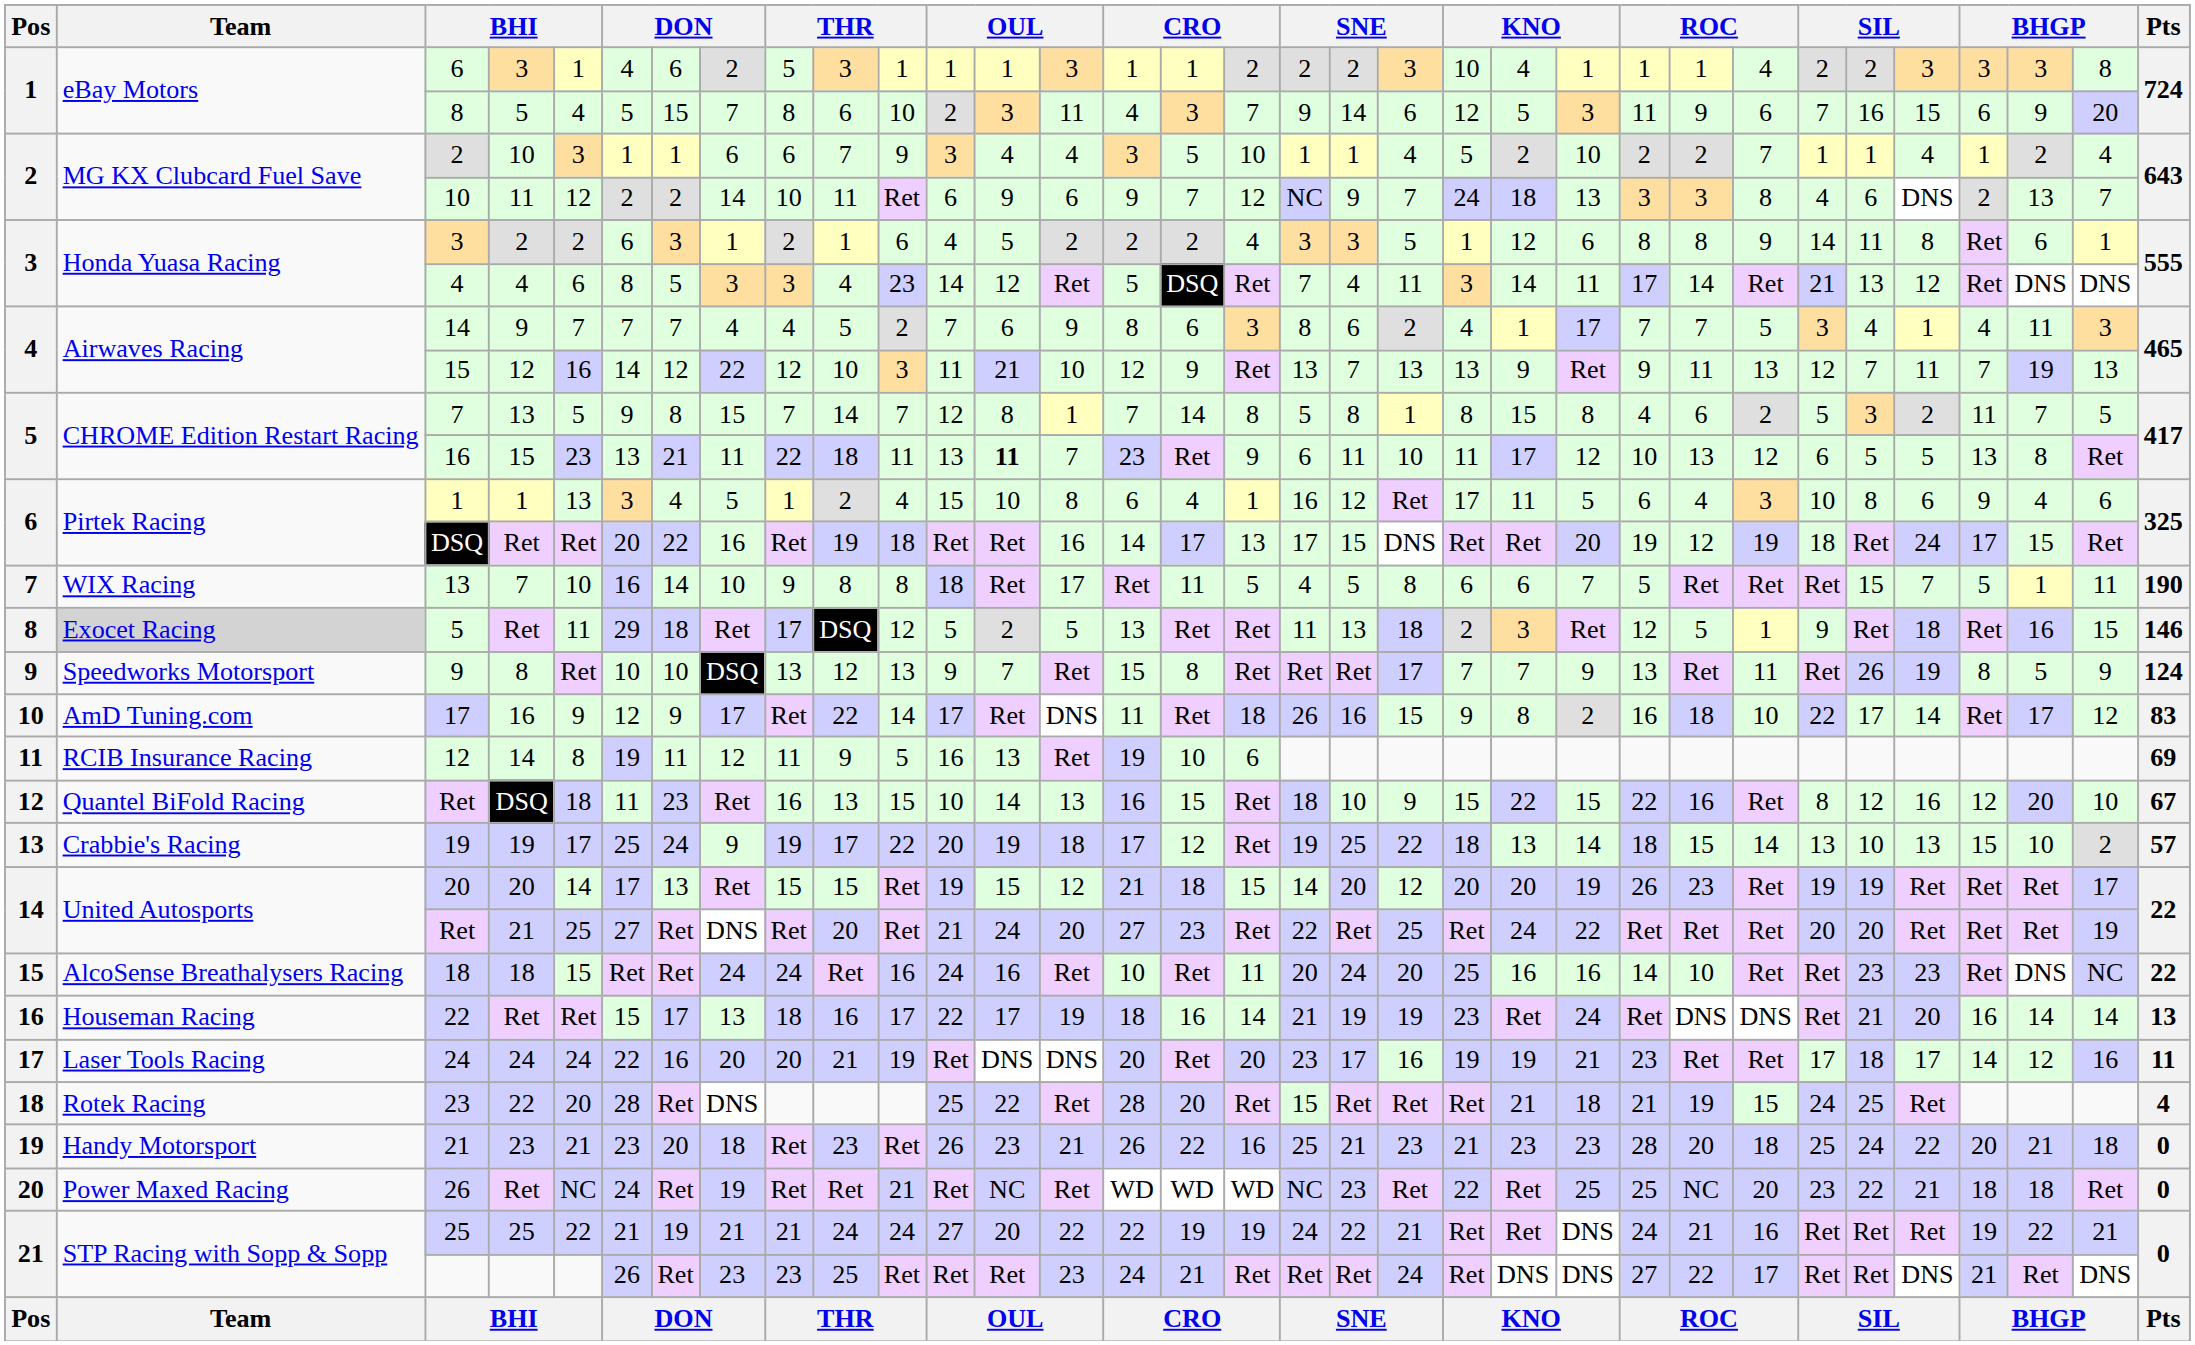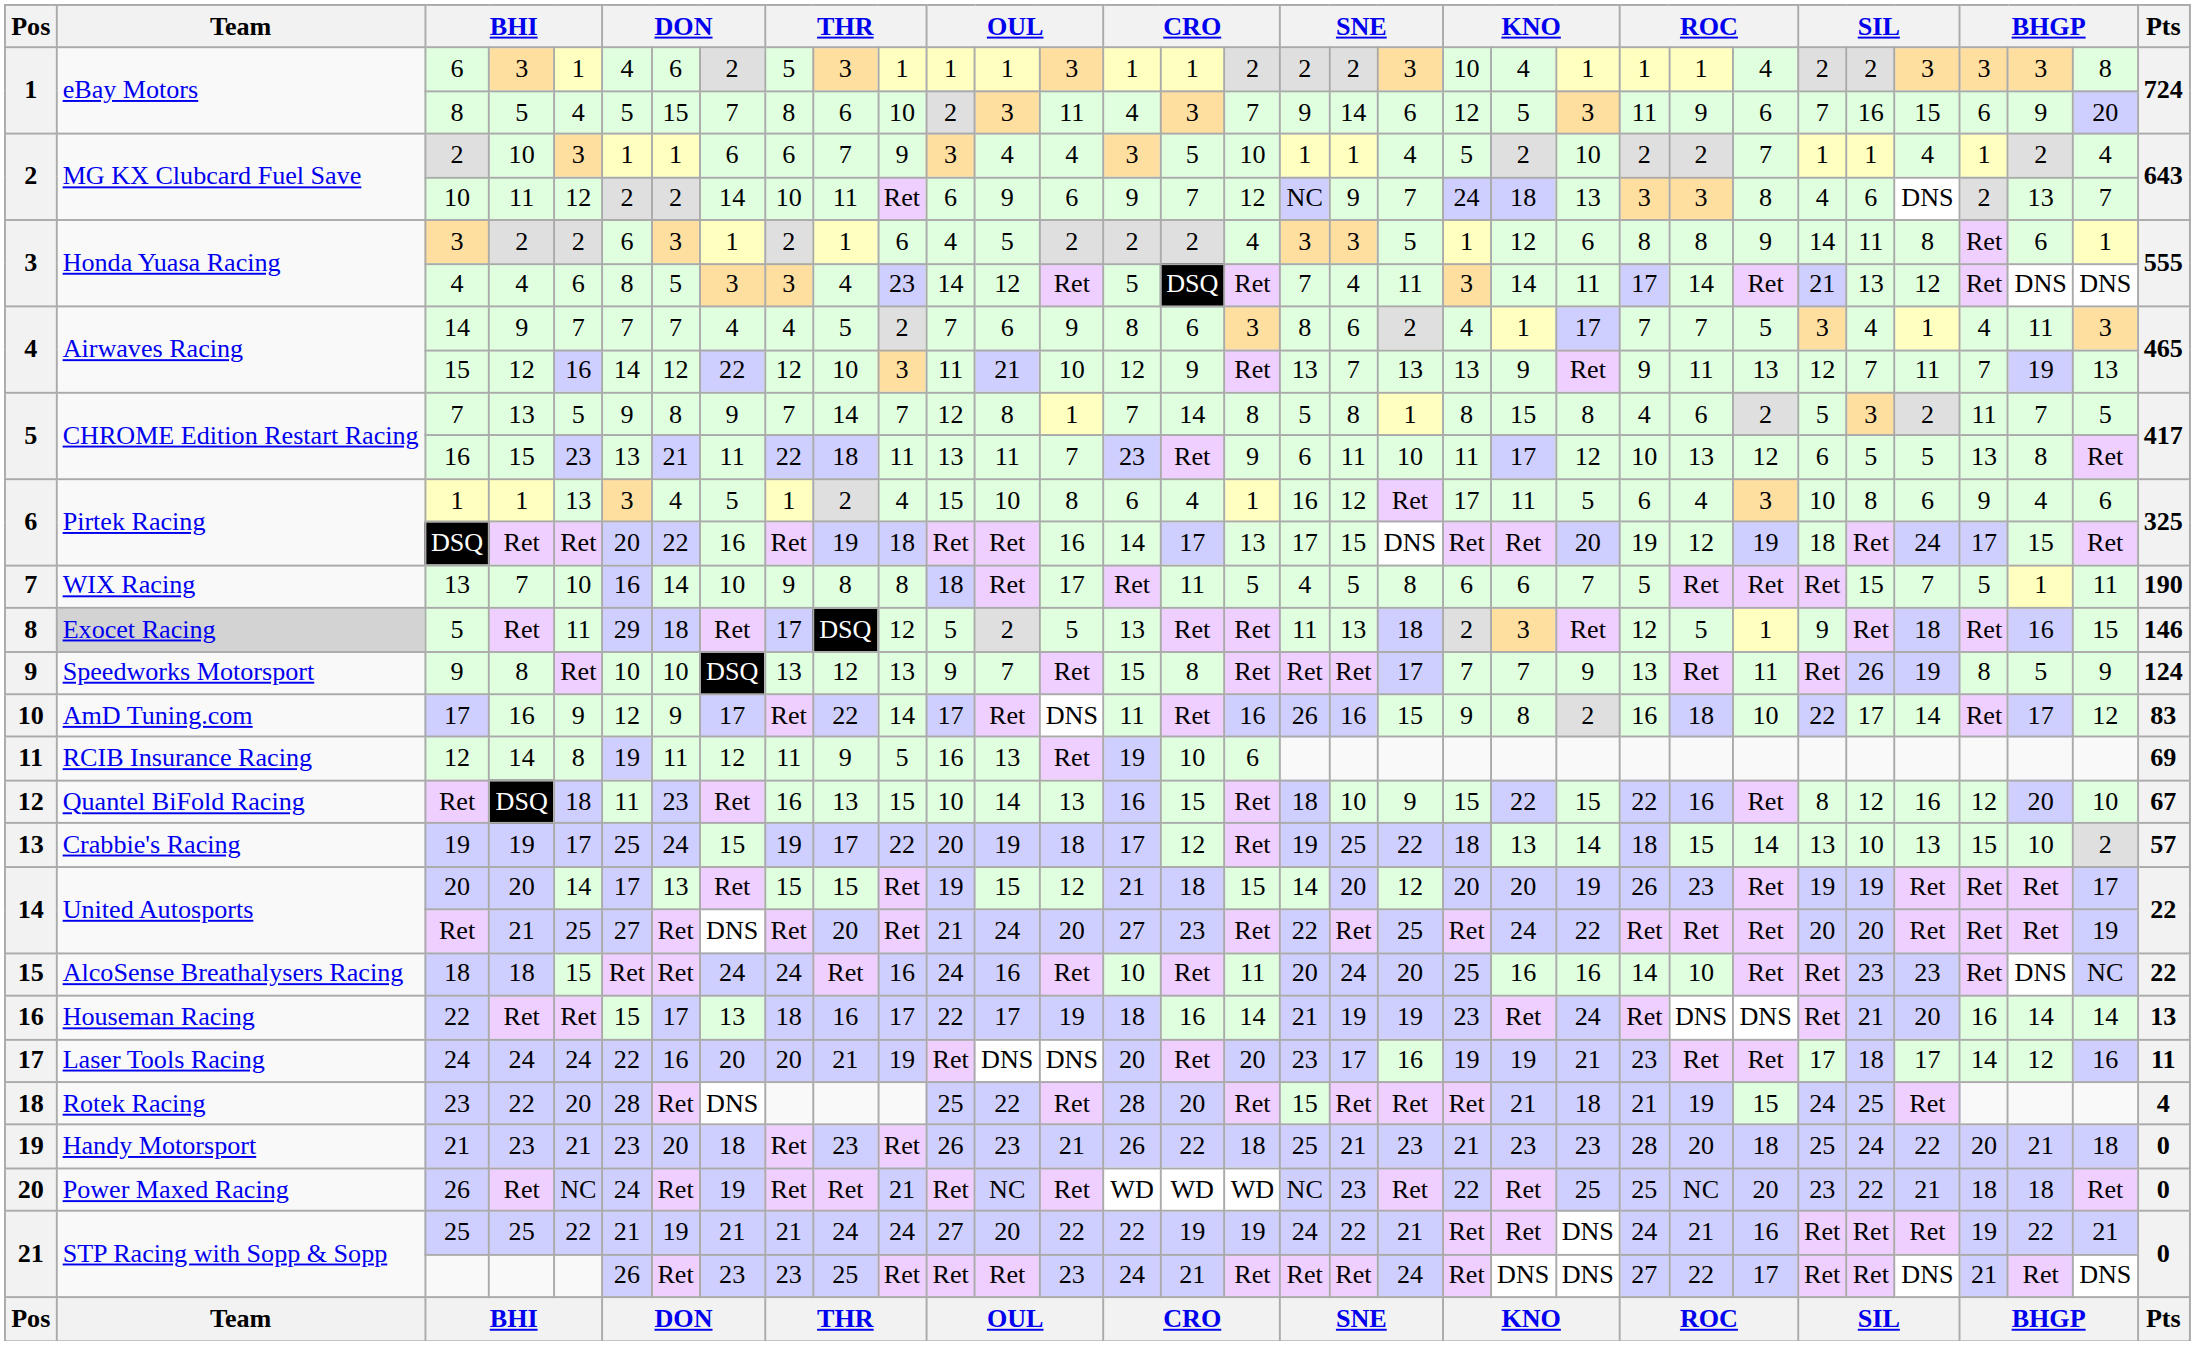(732, 413) 15 -> (732, 413) 9
(1007, 456) bold -> (1007, 456) normal
(1252, 714) 18 -> (1252, 714) 16
(732, 844) 9 -> (732, 844) 15
(1252, 1145) 16 -> (1252, 1145) 18
